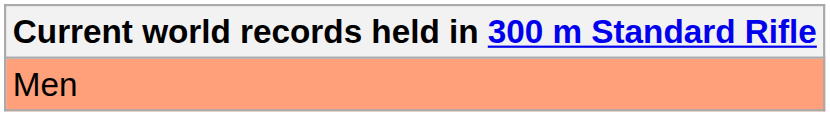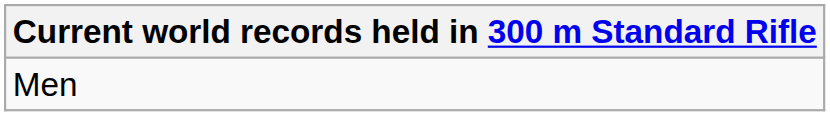(45, 84) lightsalmon background -> (45, 84) no background
